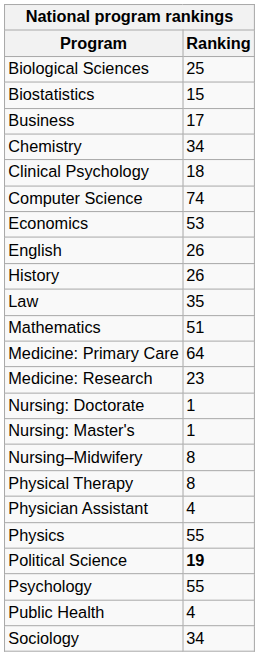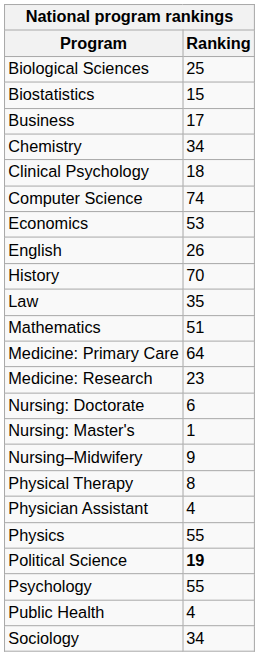(195, 276) 26 -> (195, 276) 70
(191, 405) 1 -> (191, 405) 6
(191, 457) 8 -> (191, 457) 9
